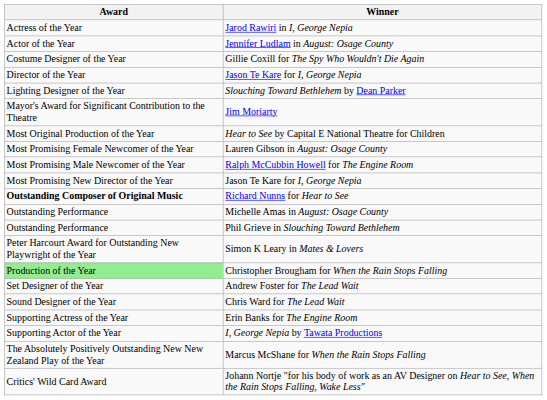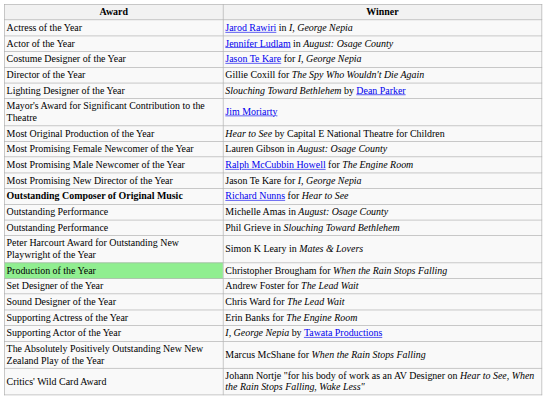(325, 59) Gillie Coxill for The Spy Who Wouldn't Die Again -> (293, 59) Jason Te Kare for I, George Nepia
(293, 75) Jason Te Kare for I, George Nepia -> (325, 75) Gillie Coxill for The Spy Who Wouldn't Die Again
